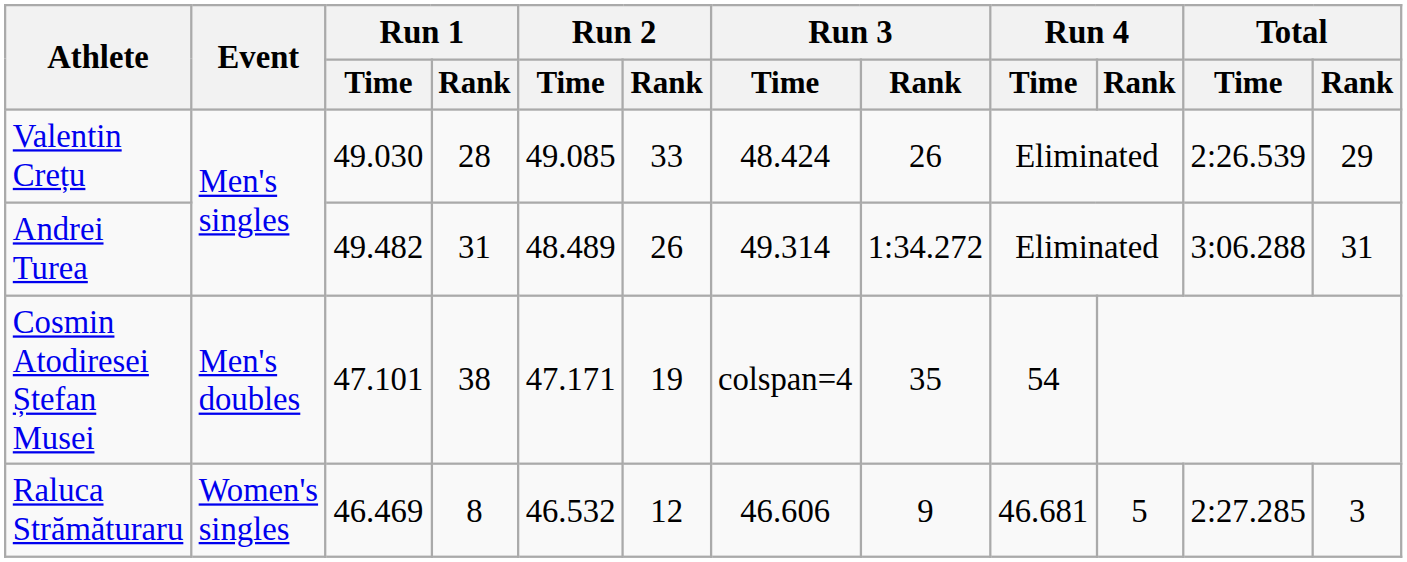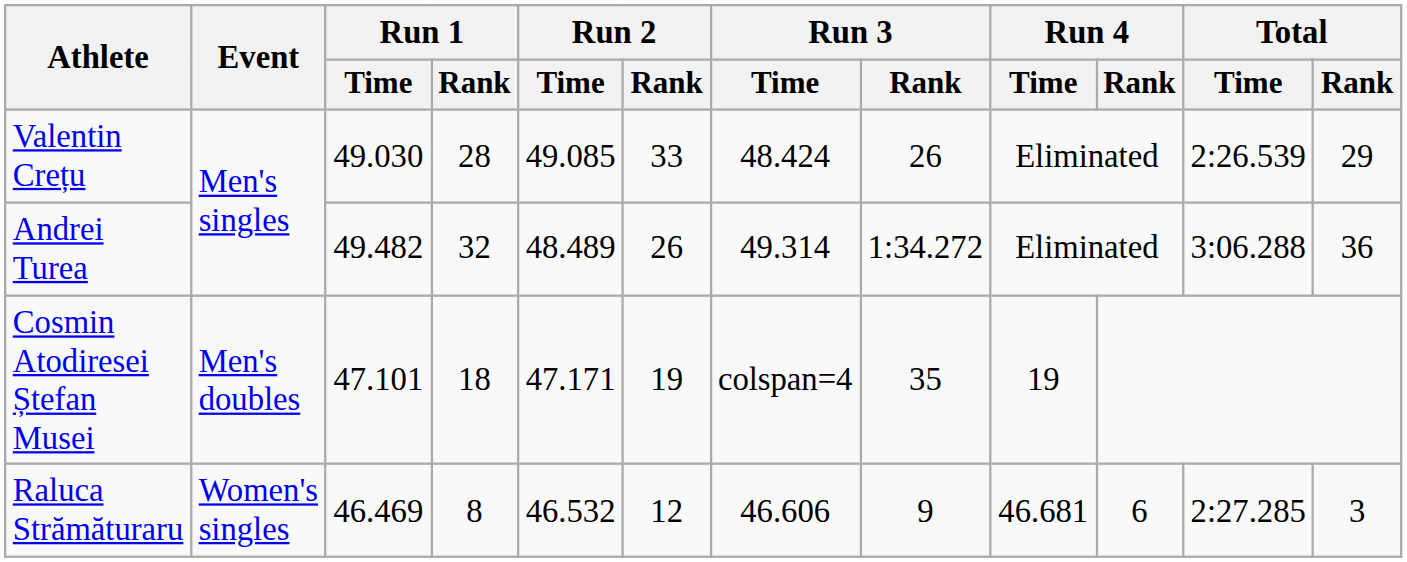(474, 248) 31 -> (474, 248) 32
(1357, 248) 31 -> (1357, 248) 36
(474, 379) 38 -> (474, 379) 18
(1043, 379) 54 -> (1043, 379) 19
(1139, 510) 5 -> (1139, 510) 6
